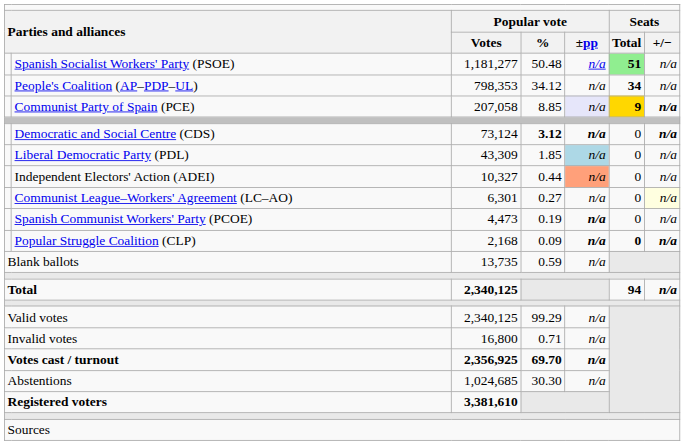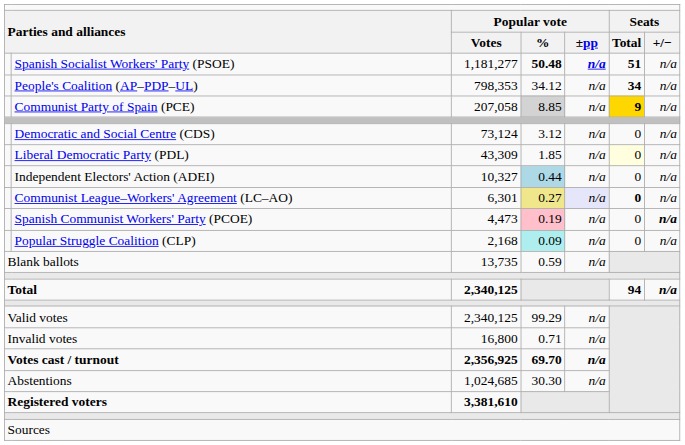(547, 63) normal -> (547, 63) bold
(597, 63) normal -> (597, 63) bold
(635, 63) lightgreen background -> (635, 63) no background
(550, 106) no background -> (550, 106) lightgrey background
(597, 106) lavender background -> (597, 106) no background
(668, 106) bold -> (668, 106) normal
(550, 134) bold -> (550, 134) normal
(597, 134) bold -> (597, 134) normal
(668, 134) bold -> (668, 134) normal
(597, 155) lightblue background -> (597, 155) no background
(638, 155) no background -> (638, 155) lightyellow background
(550, 176) no background -> (550, 176) lightblue background
(597, 176) lightsalmon background -> (597, 176) no background
(550, 198) no background -> (550, 198) khaki background
(597, 198) no background -> (597, 198) lavender background
(638, 198) normal -> (638, 198) bold
(668, 198) lightyellow background -> (668, 198) no background
(550, 219) no background -> (550, 219) pink background
(597, 219) bold -> (597, 219) normal
(668, 219) normal -> (668, 219) bold
(550, 240) no background -> (550, 240) paleturquoise background
(597, 240) bold -> (597, 240) normal
(638, 240) bold -> (638, 240) normal
(668, 240) bold -> (668, 240) normal
